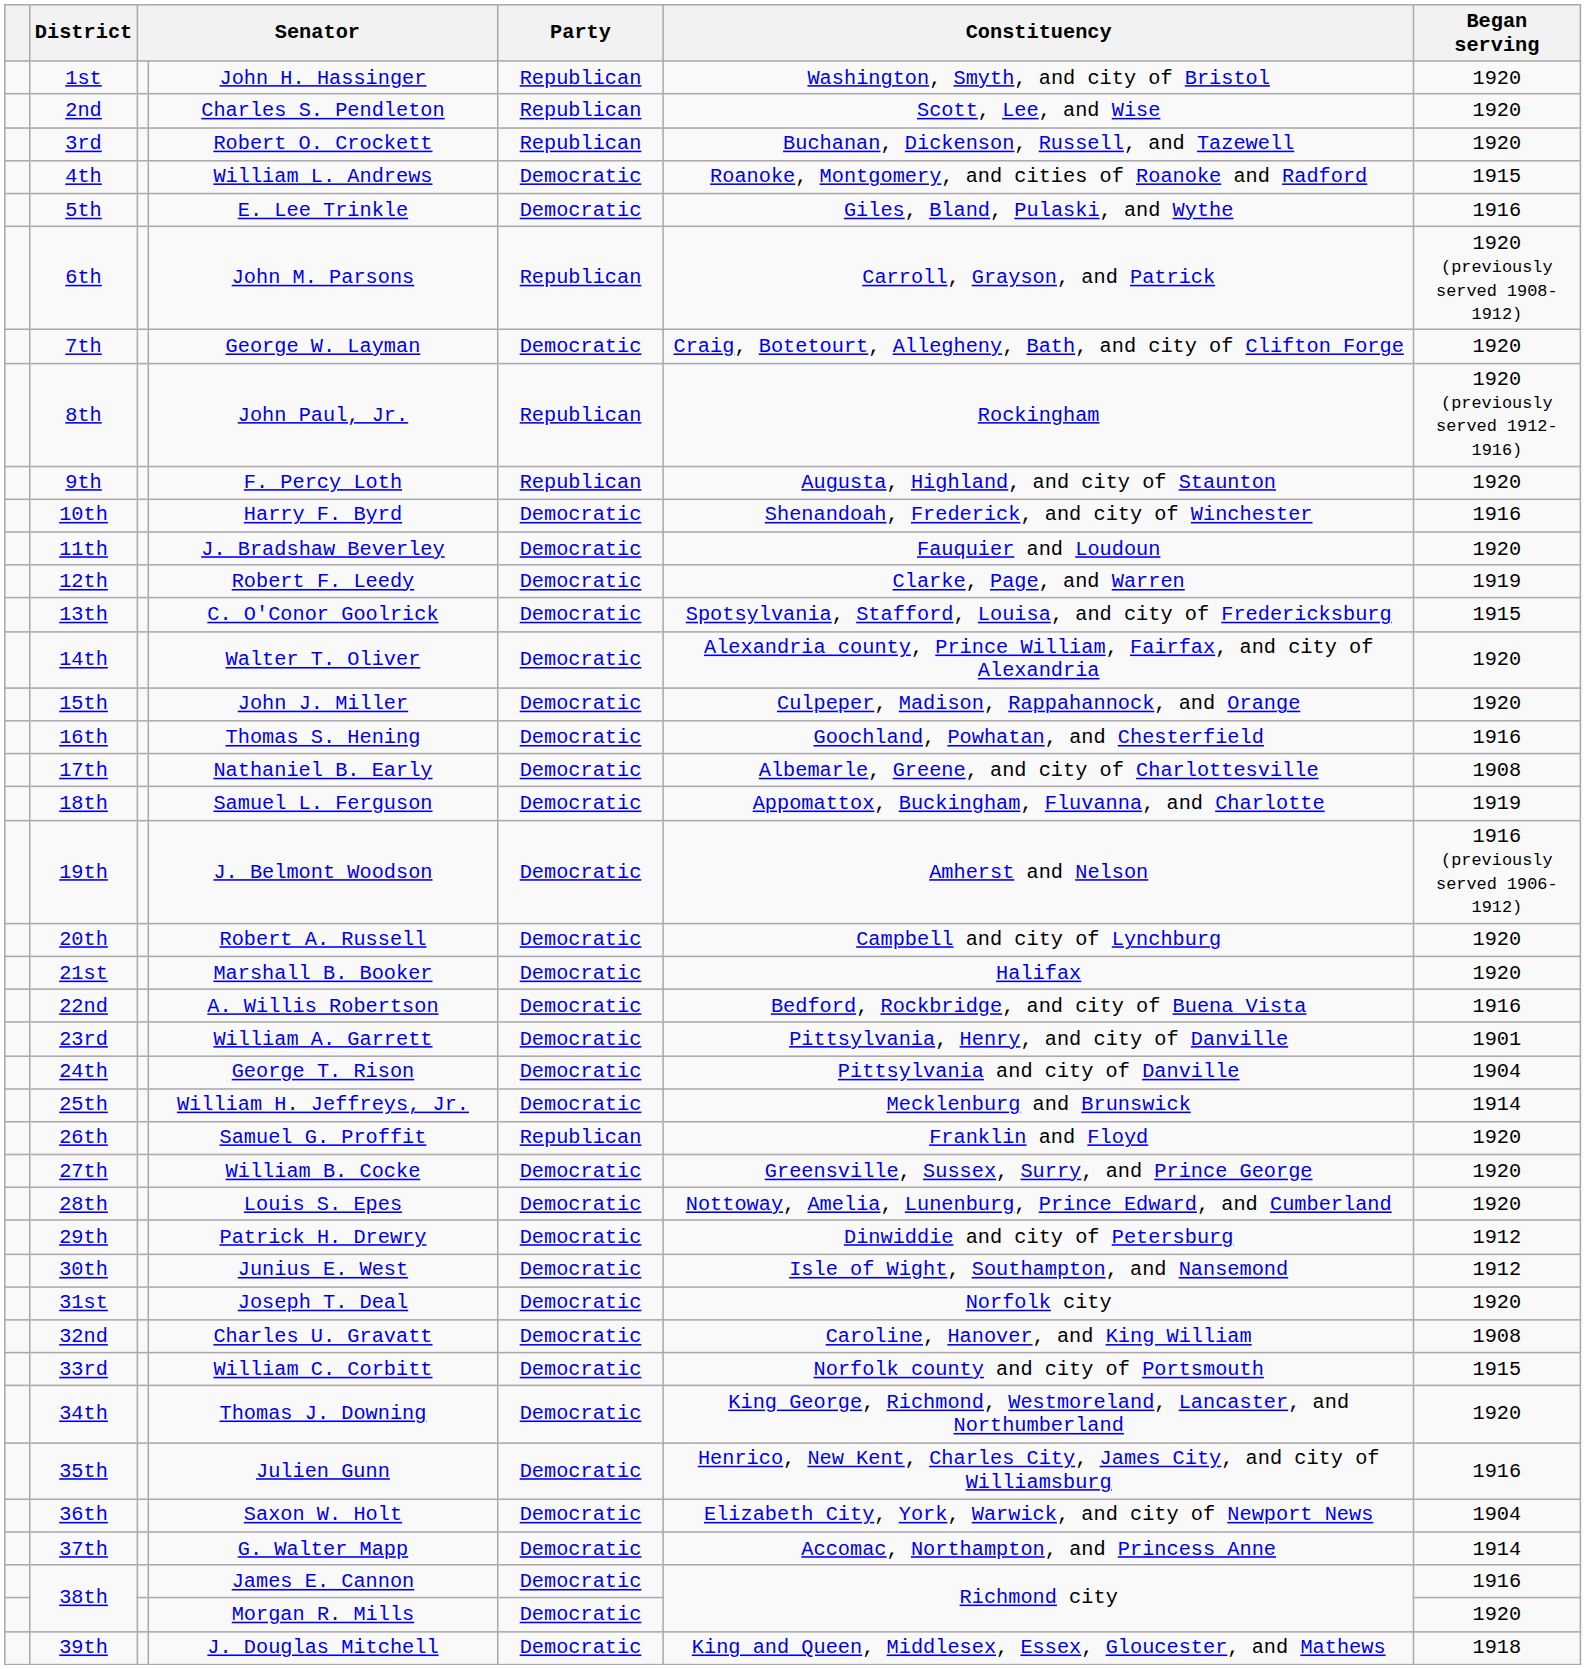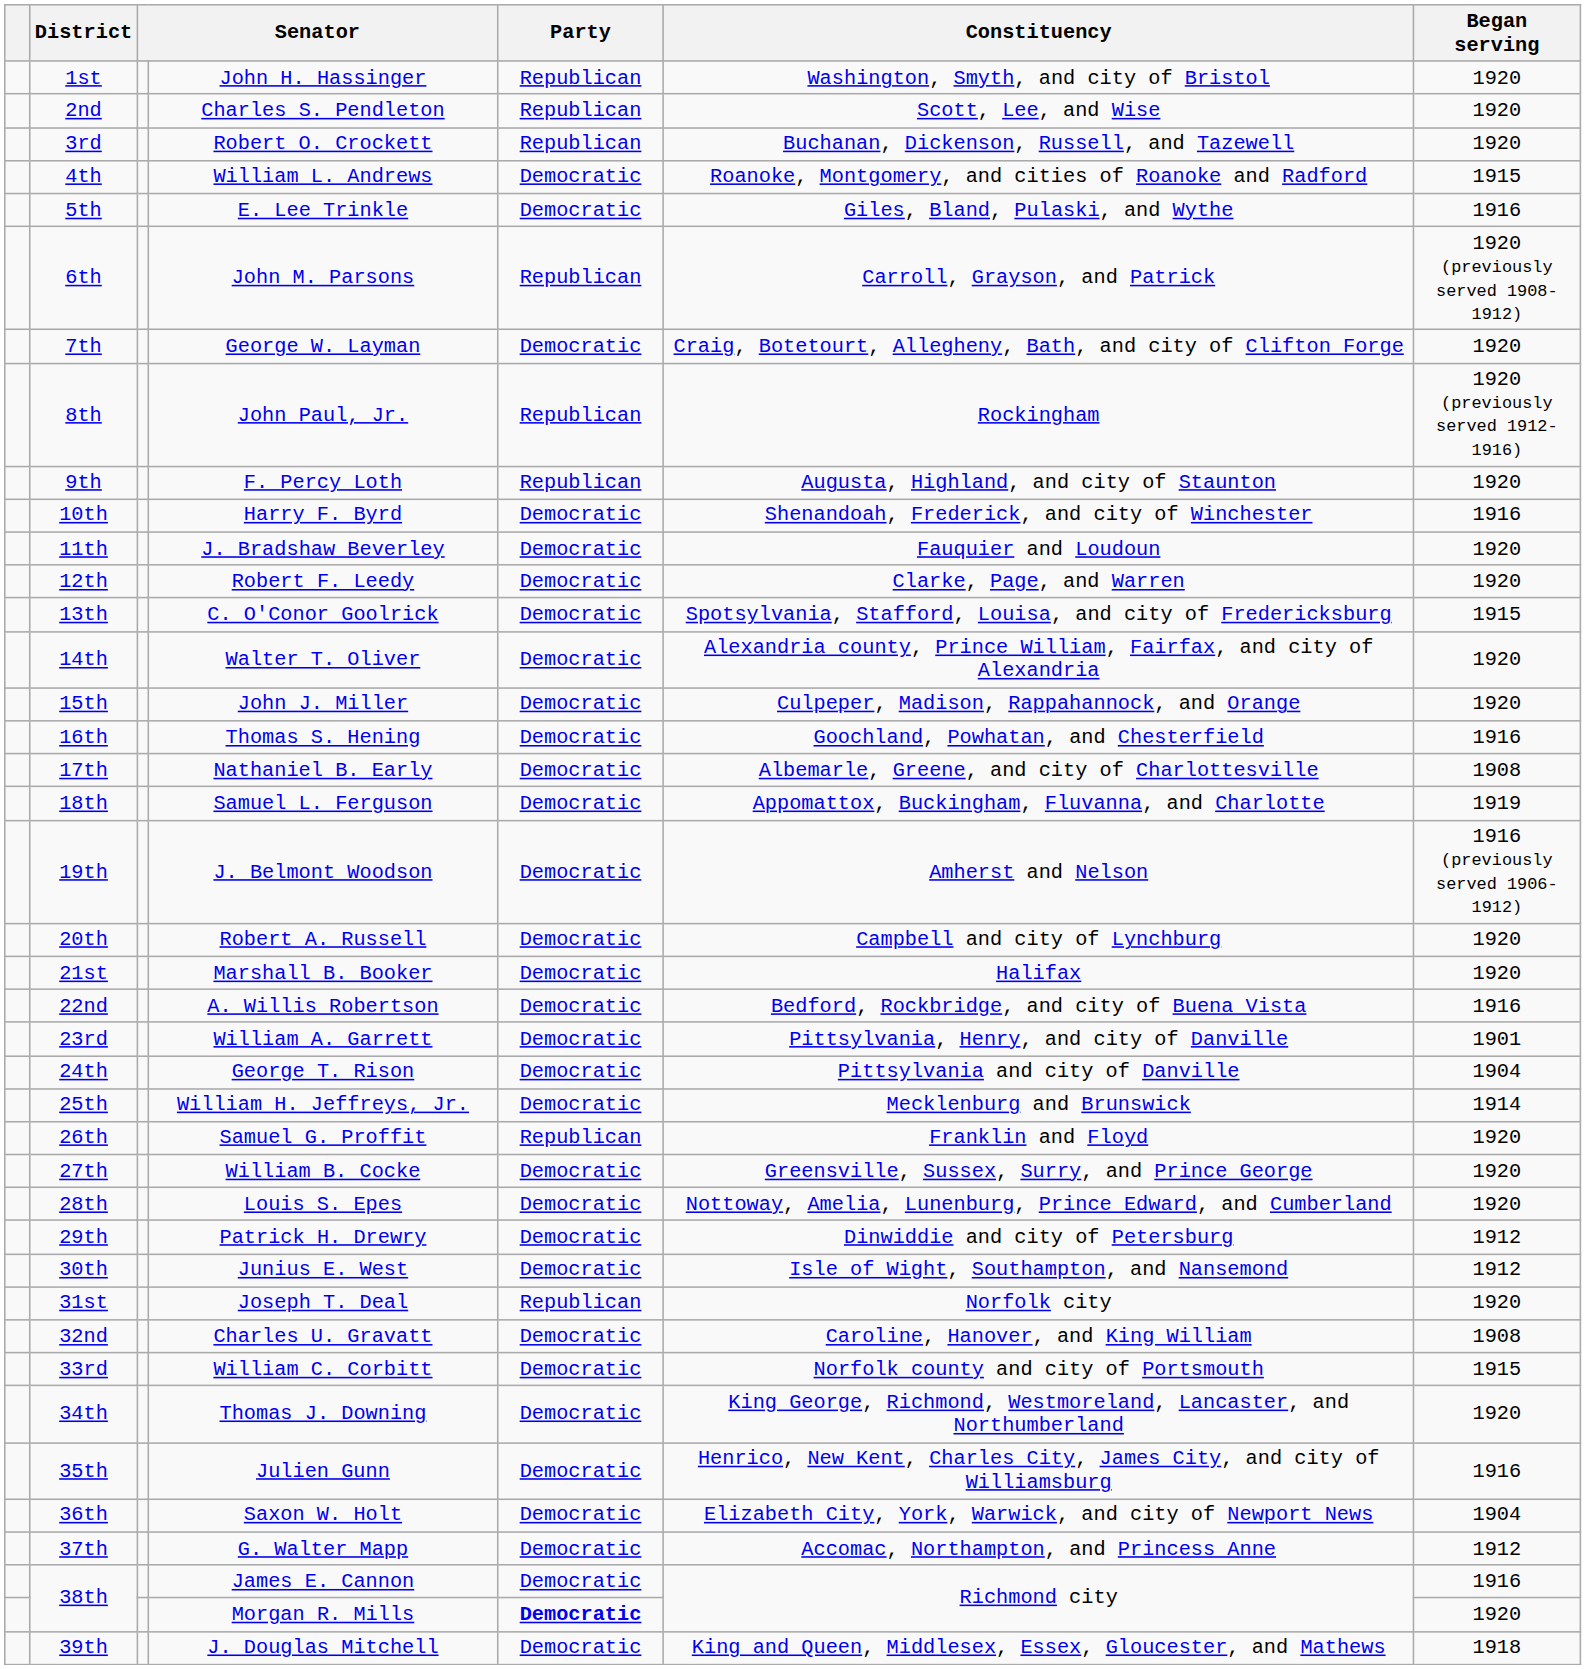(1497, 582) 1919 -> (1497, 582) 1920
(581, 1303) Democratic -> (581, 1303) Republican
(1497, 1548) 1914 -> (1497, 1548) 1912
(581, 1615) normal -> (581, 1615) bold
